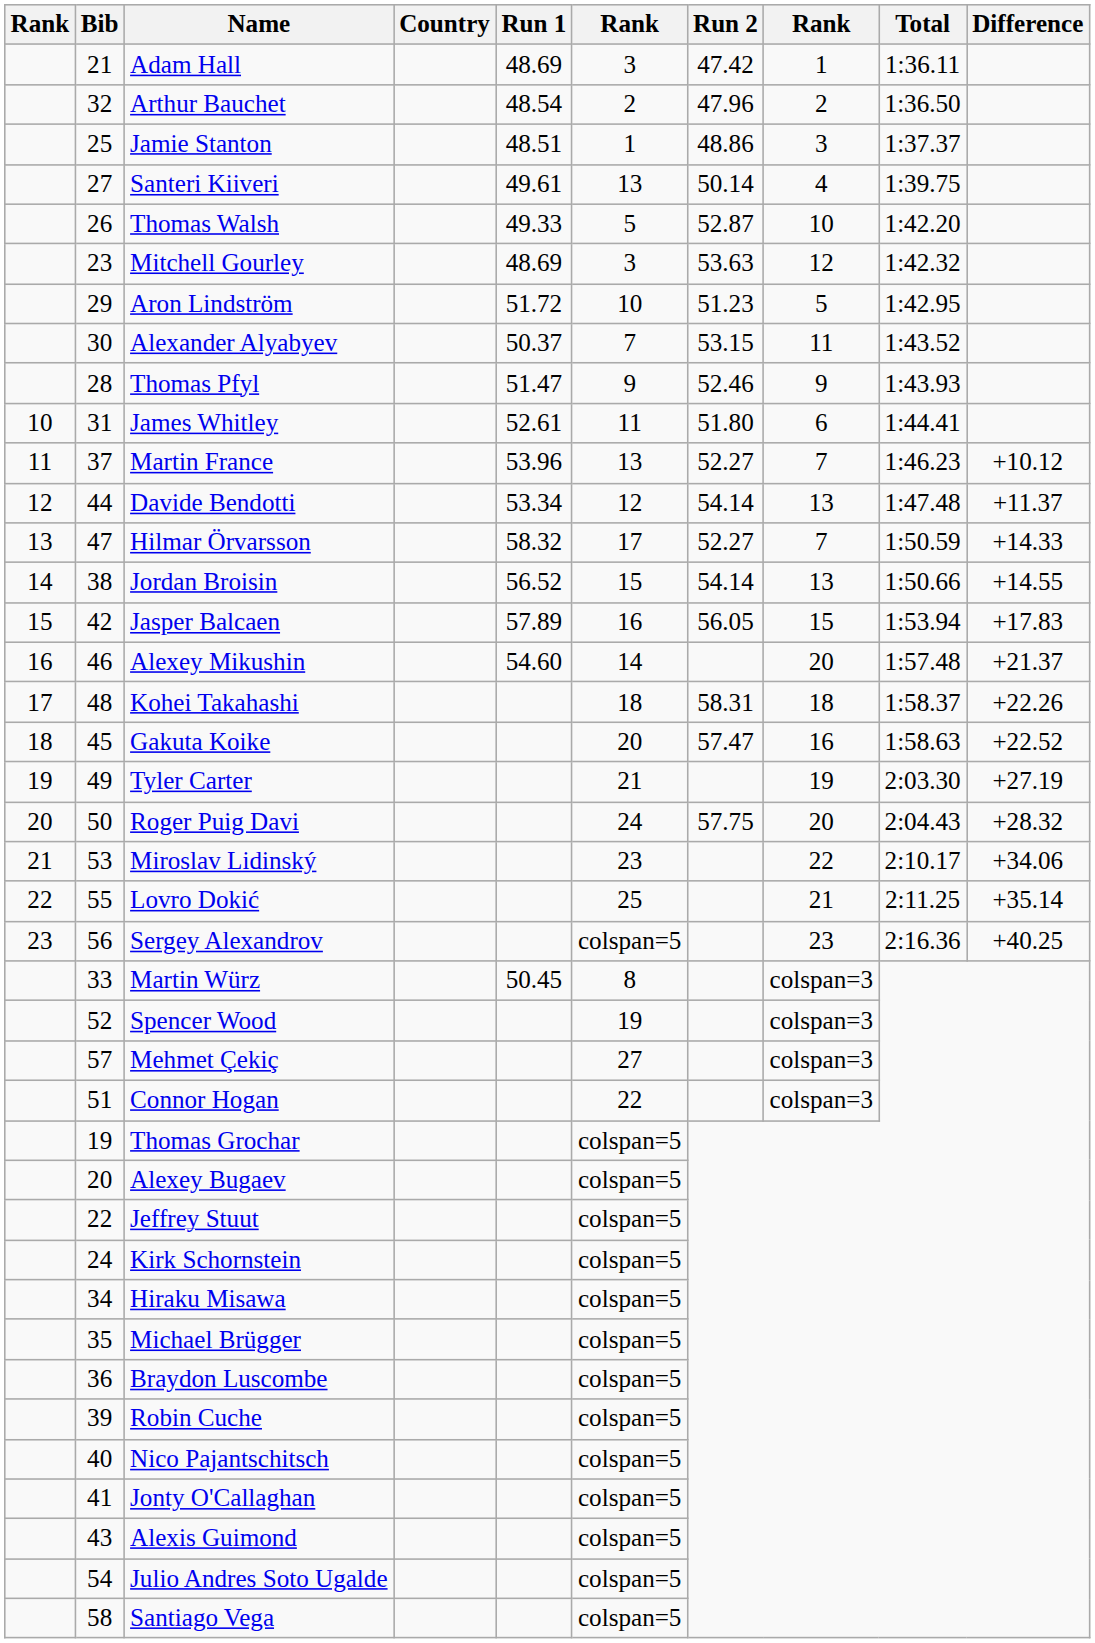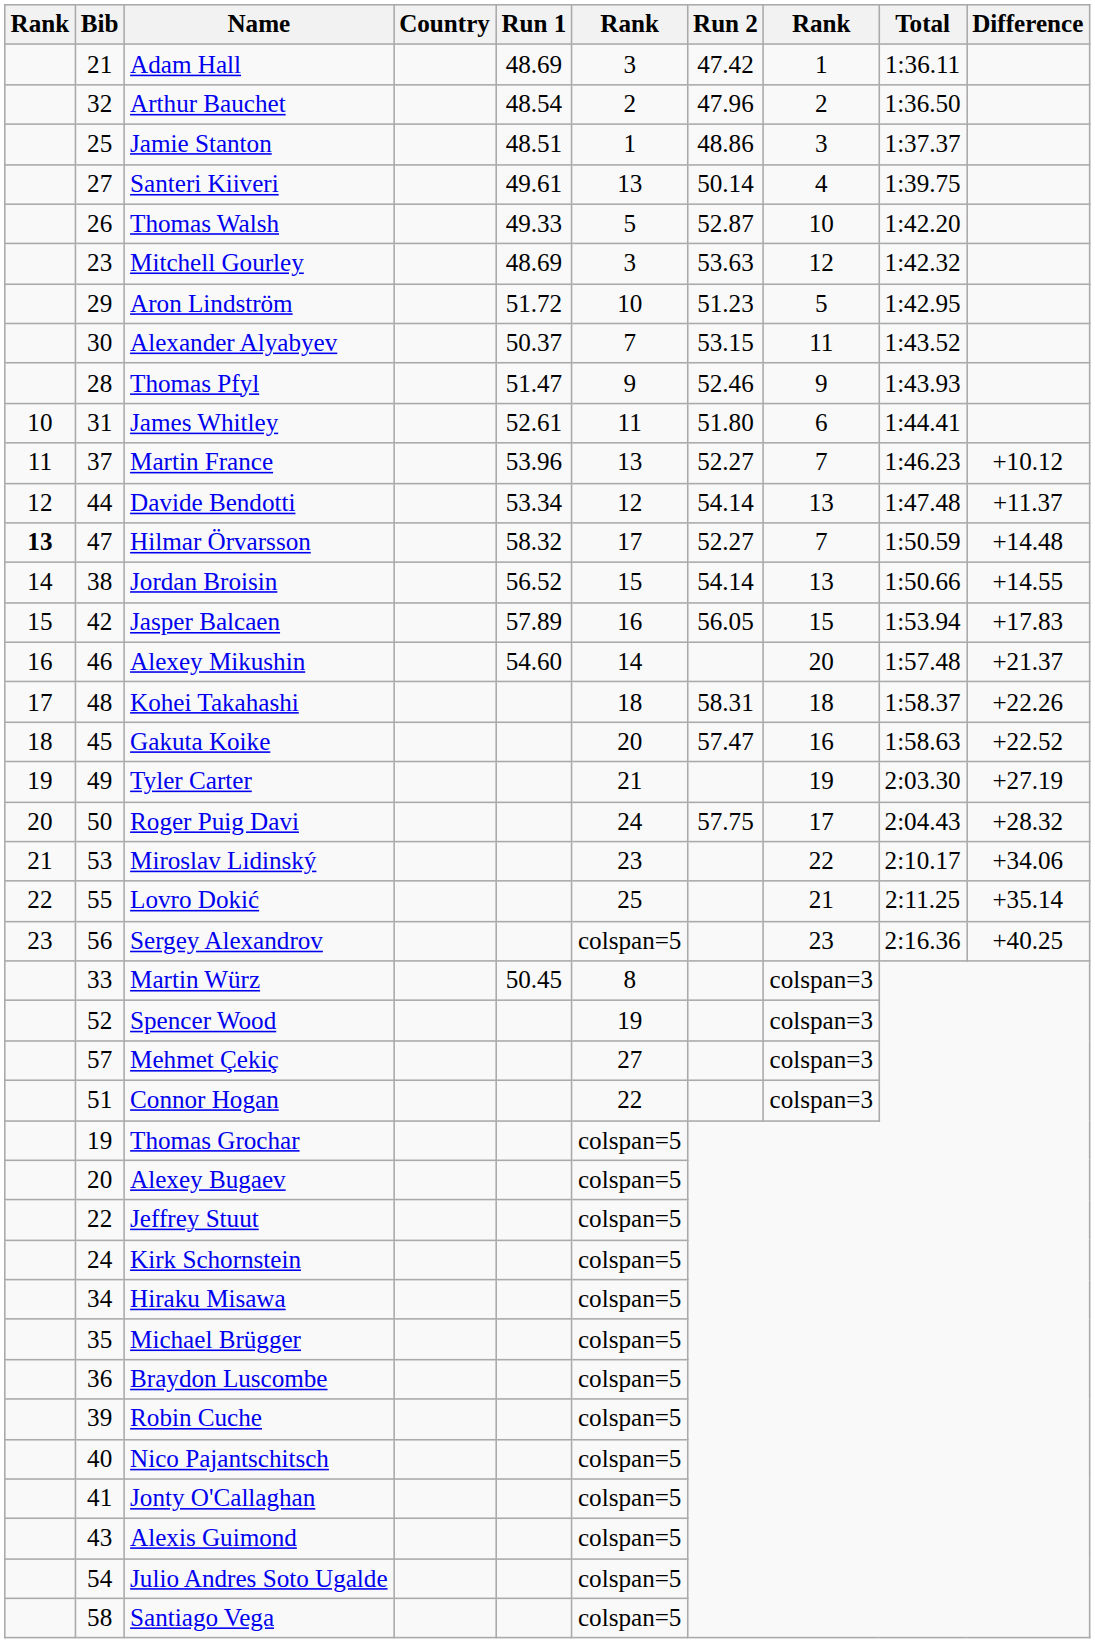(40, 542) normal -> (40, 542) bold
(1028, 542) +14.33 -> (1028, 542) +14.48
(821, 821) 20 -> (821, 821) 17
